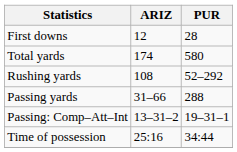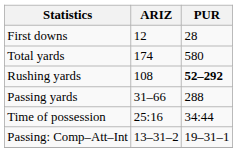(204, 76) normal -> (204, 76) bold
rows swapped: (68, 116) <-> (57, 137)
